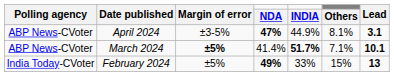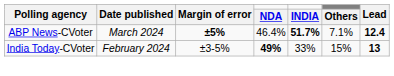- row: (136, 33)
(271, 48) 41.4% -> (271, 33) 46.4%
(375, 48) 10.1 -> (375, 33) 12.4
(215, 64) ±5% -> (215, 48) ±3-5%
